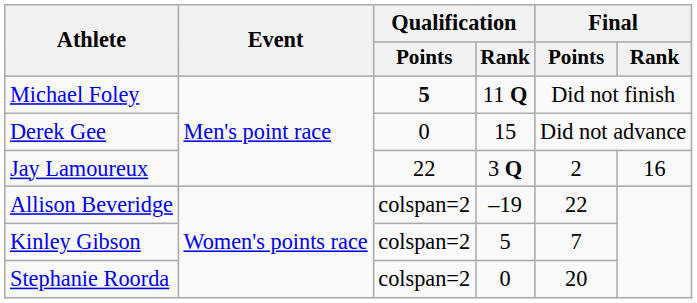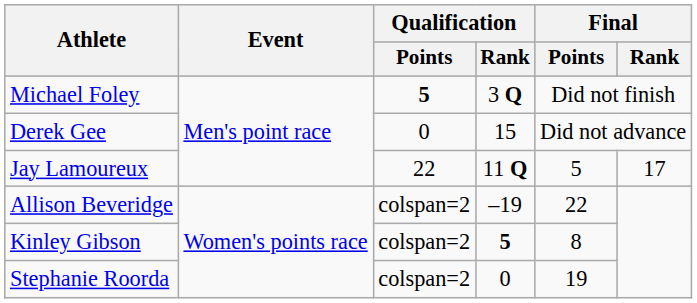(505, 94) 11 Q -> (505, 94) 3 Q
(505, 168) 3 Q -> (505, 168) 11 Q
(576, 168) 2 -> (576, 168) 5
(654, 168) 16 -> (654, 168) 17
(505, 242) normal -> (505, 242) bold
(576, 242) 7 -> (576, 242) 8
(576, 278) 20 -> (576, 278) 19
